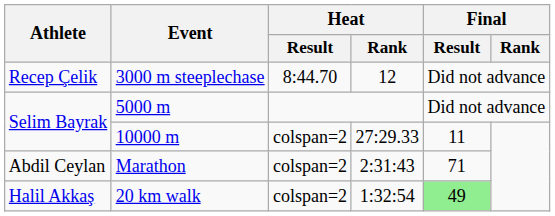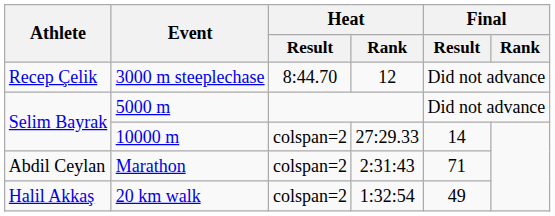(457, 136) 11 -> (457, 136) 14
(457, 196) lightgreen background -> (457, 196) no background
